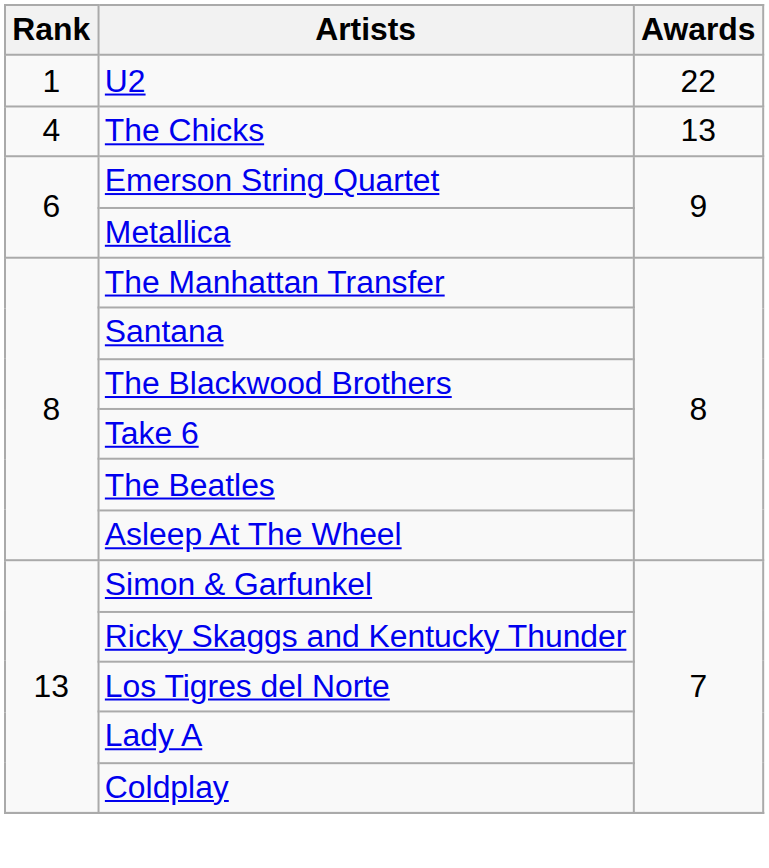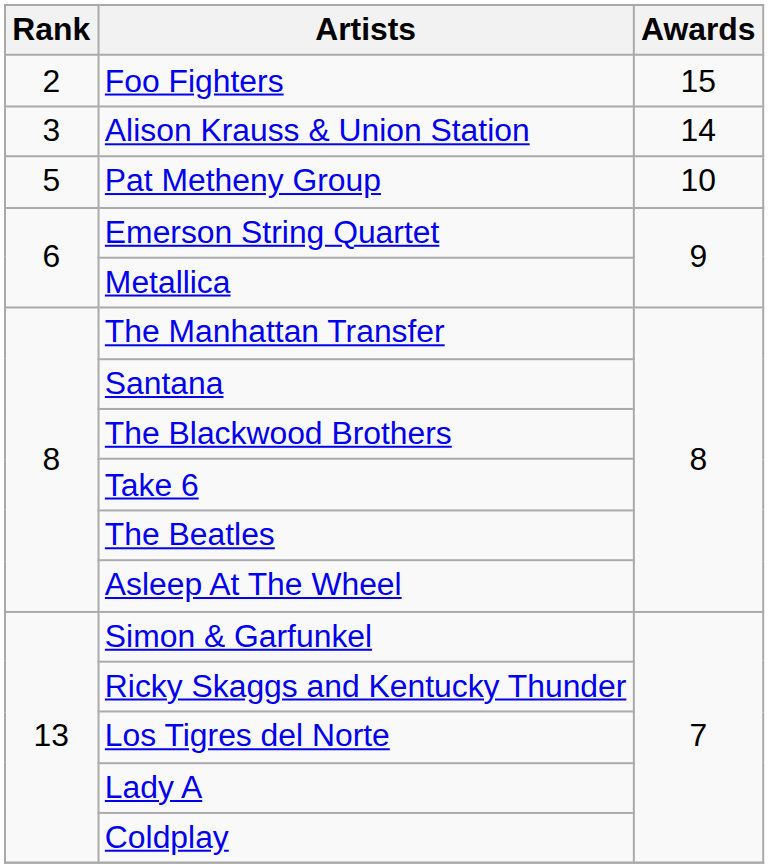- row: (125, 80)
+ row: (194, 80)
+ row: (317, 130)
- row: (184, 130)
+ row: (243, 181)
